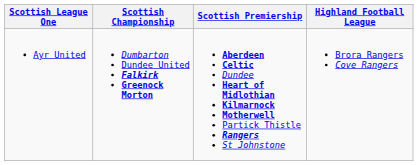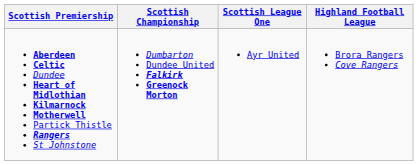columns swapped: (250, 16) <-> (48, 16)
